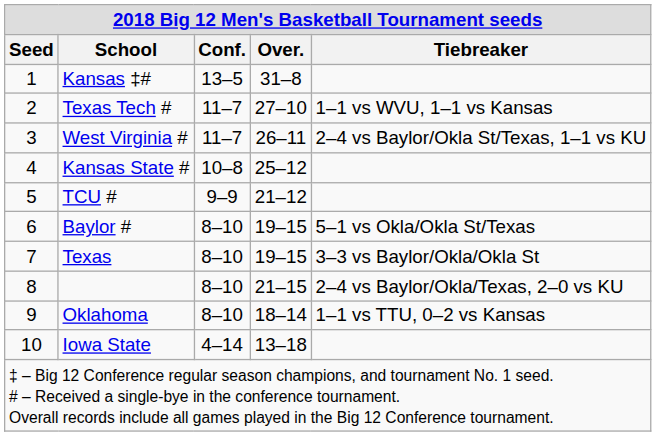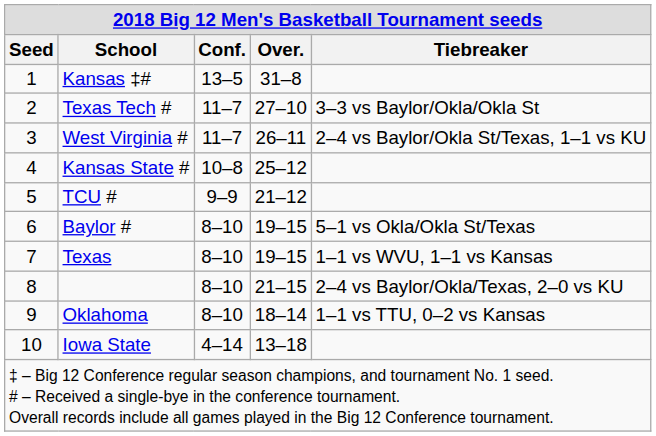(434, 109) 1–1 vs WVU, 1–1 vs Kansas -> (427, 109) 3–3 vs Baylor/Okla/Okla St
(427, 256) 3–3 vs Baylor/Okla/Okla St -> (434, 256) 1–1 vs WVU, 1–1 vs Kansas
